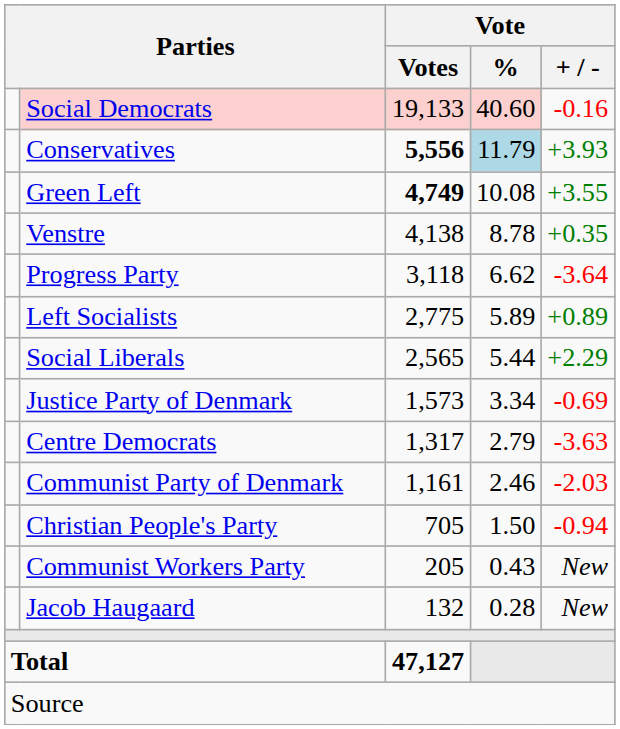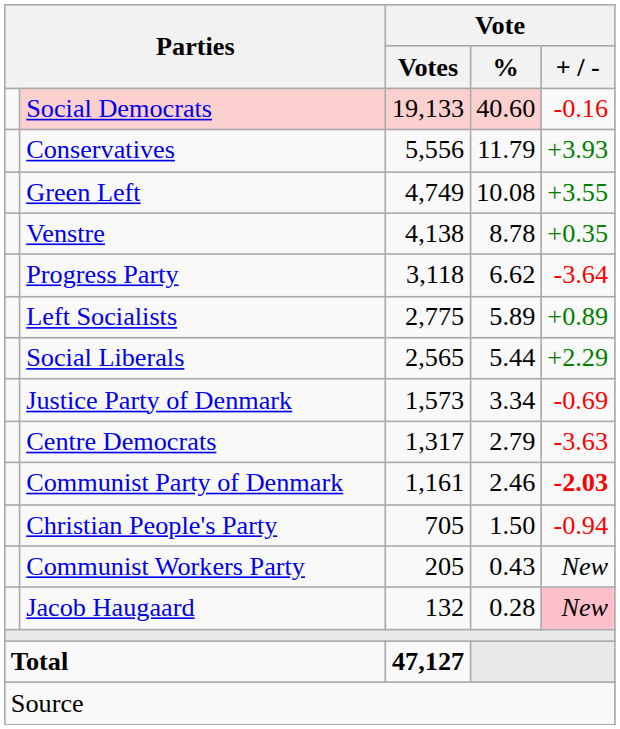(435, 150) bold -> (435, 150) normal
(506, 150) lightblue background -> (506, 150) no background
(435, 191) bold -> (435, 191) normal
(581, 483) normal -> (581, 483) bold
(585, 607) no background -> (585, 607) pink background
